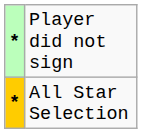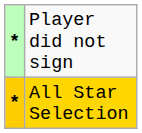(79, 103) no background -> (79, 103) gold background
